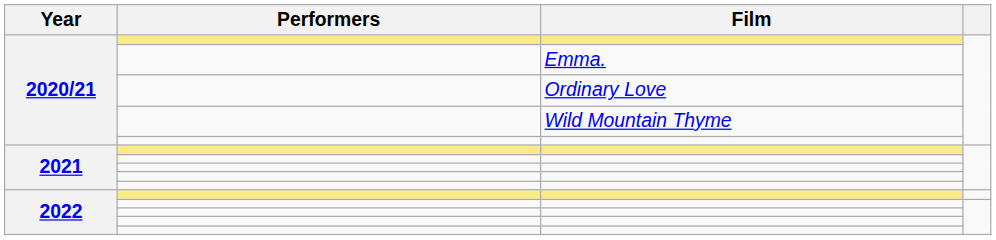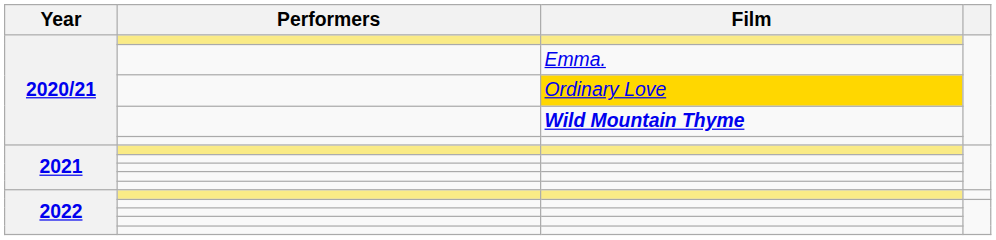(605, 90) no background -> (605, 90) gold background
(638, 120) normal -> (644, 120) bold
